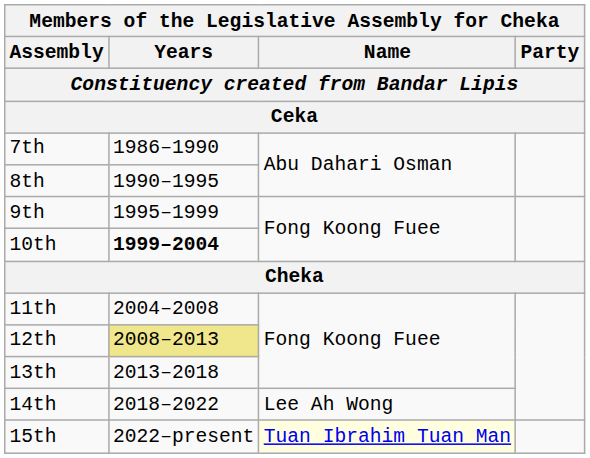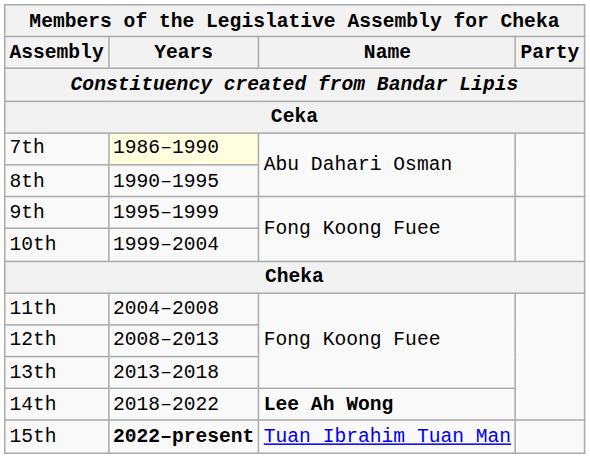(166, 149) no background -> (166, 149) lightyellow background
(166, 245) bold -> (166, 245) normal
(166, 341) khaki background -> (166, 341) no background
(329, 405) normal -> (329, 405) bold
(184, 437) normal -> (184, 437) bold
(387, 437) lightyellow background -> (387, 437) no background
